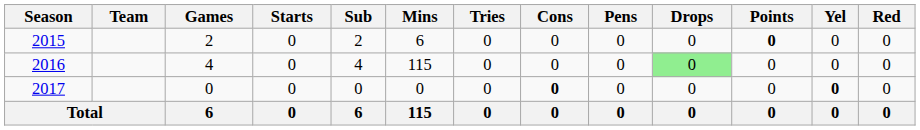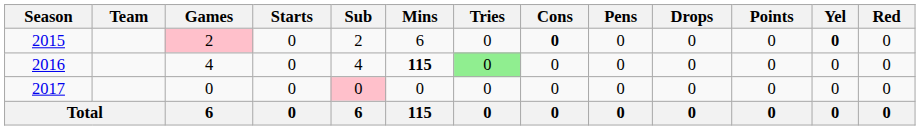(209, 40) no background -> (209, 40) pink background
(555, 40) normal -> (555, 40) bold
(772, 40) bold -> (772, 40) normal
(835, 40) normal -> (835, 40) bold
(420, 64) normal -> (420, 64) bold
(487, 64) no background -> (487, 64) lightgreen background
(692, 64) lightgreen background -> (692, 64) no background
(358, 88) no background -> (358, 88) pink background
(555, 88) bold -> (555, 88) normal
(835, 88) bold -> (835, 88) normal
